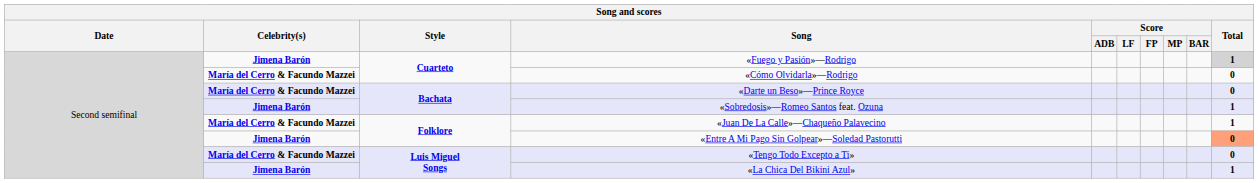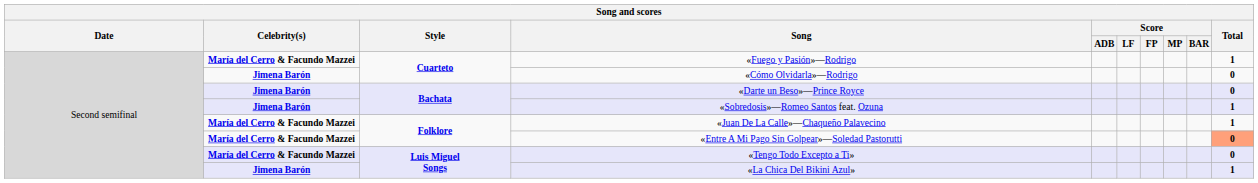(281, 59) Jimena Barón -> (281, 59) María del Cerro & Facundo Mazzei
(1232, 59) lightgrey background -> (1232, 59) no background
(281, 75) María del Cerro & Facundo Mazzei -> (281, 75) Jimena Barón
(281, 91) María del Cerro & Facundo Mazzei -> (281, 91) Jimena Barón
(281, 138) Jimena Barón -> (281, 138) María del Cerro & Facundo Mazzei
